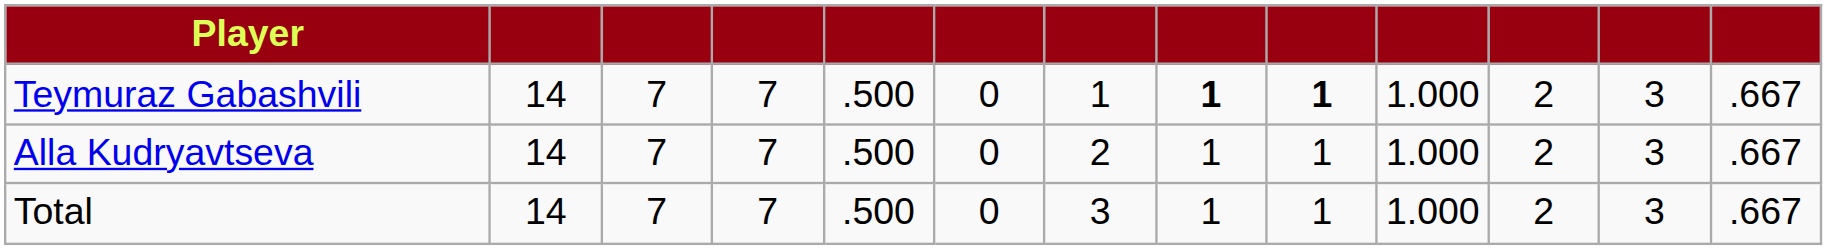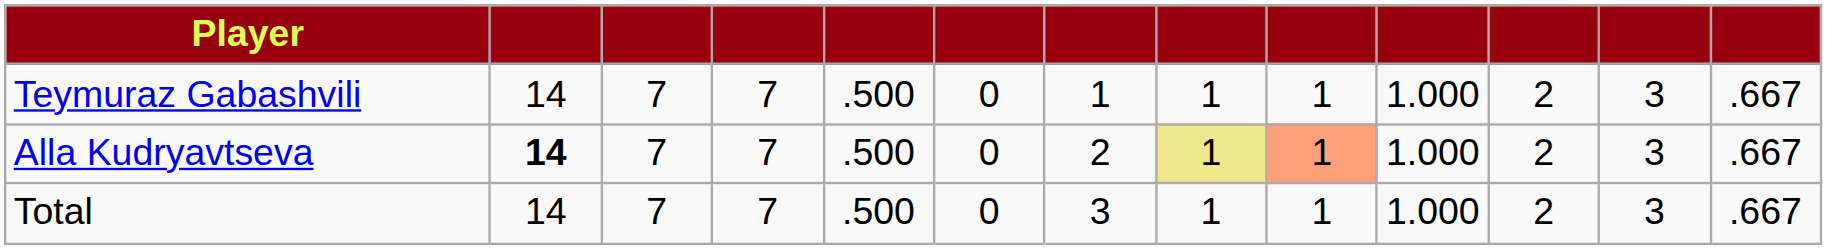(1211, 93) bold -> (1211, 93) normal
(1322, 93) bold -> (1322, 93) normal
(546, 152) normal -> (546, 152) bold
(1211, 152) no background -> (1211, 152) khaki background
(1322, 152) no background -> (1322, 152) lightsalmon background
